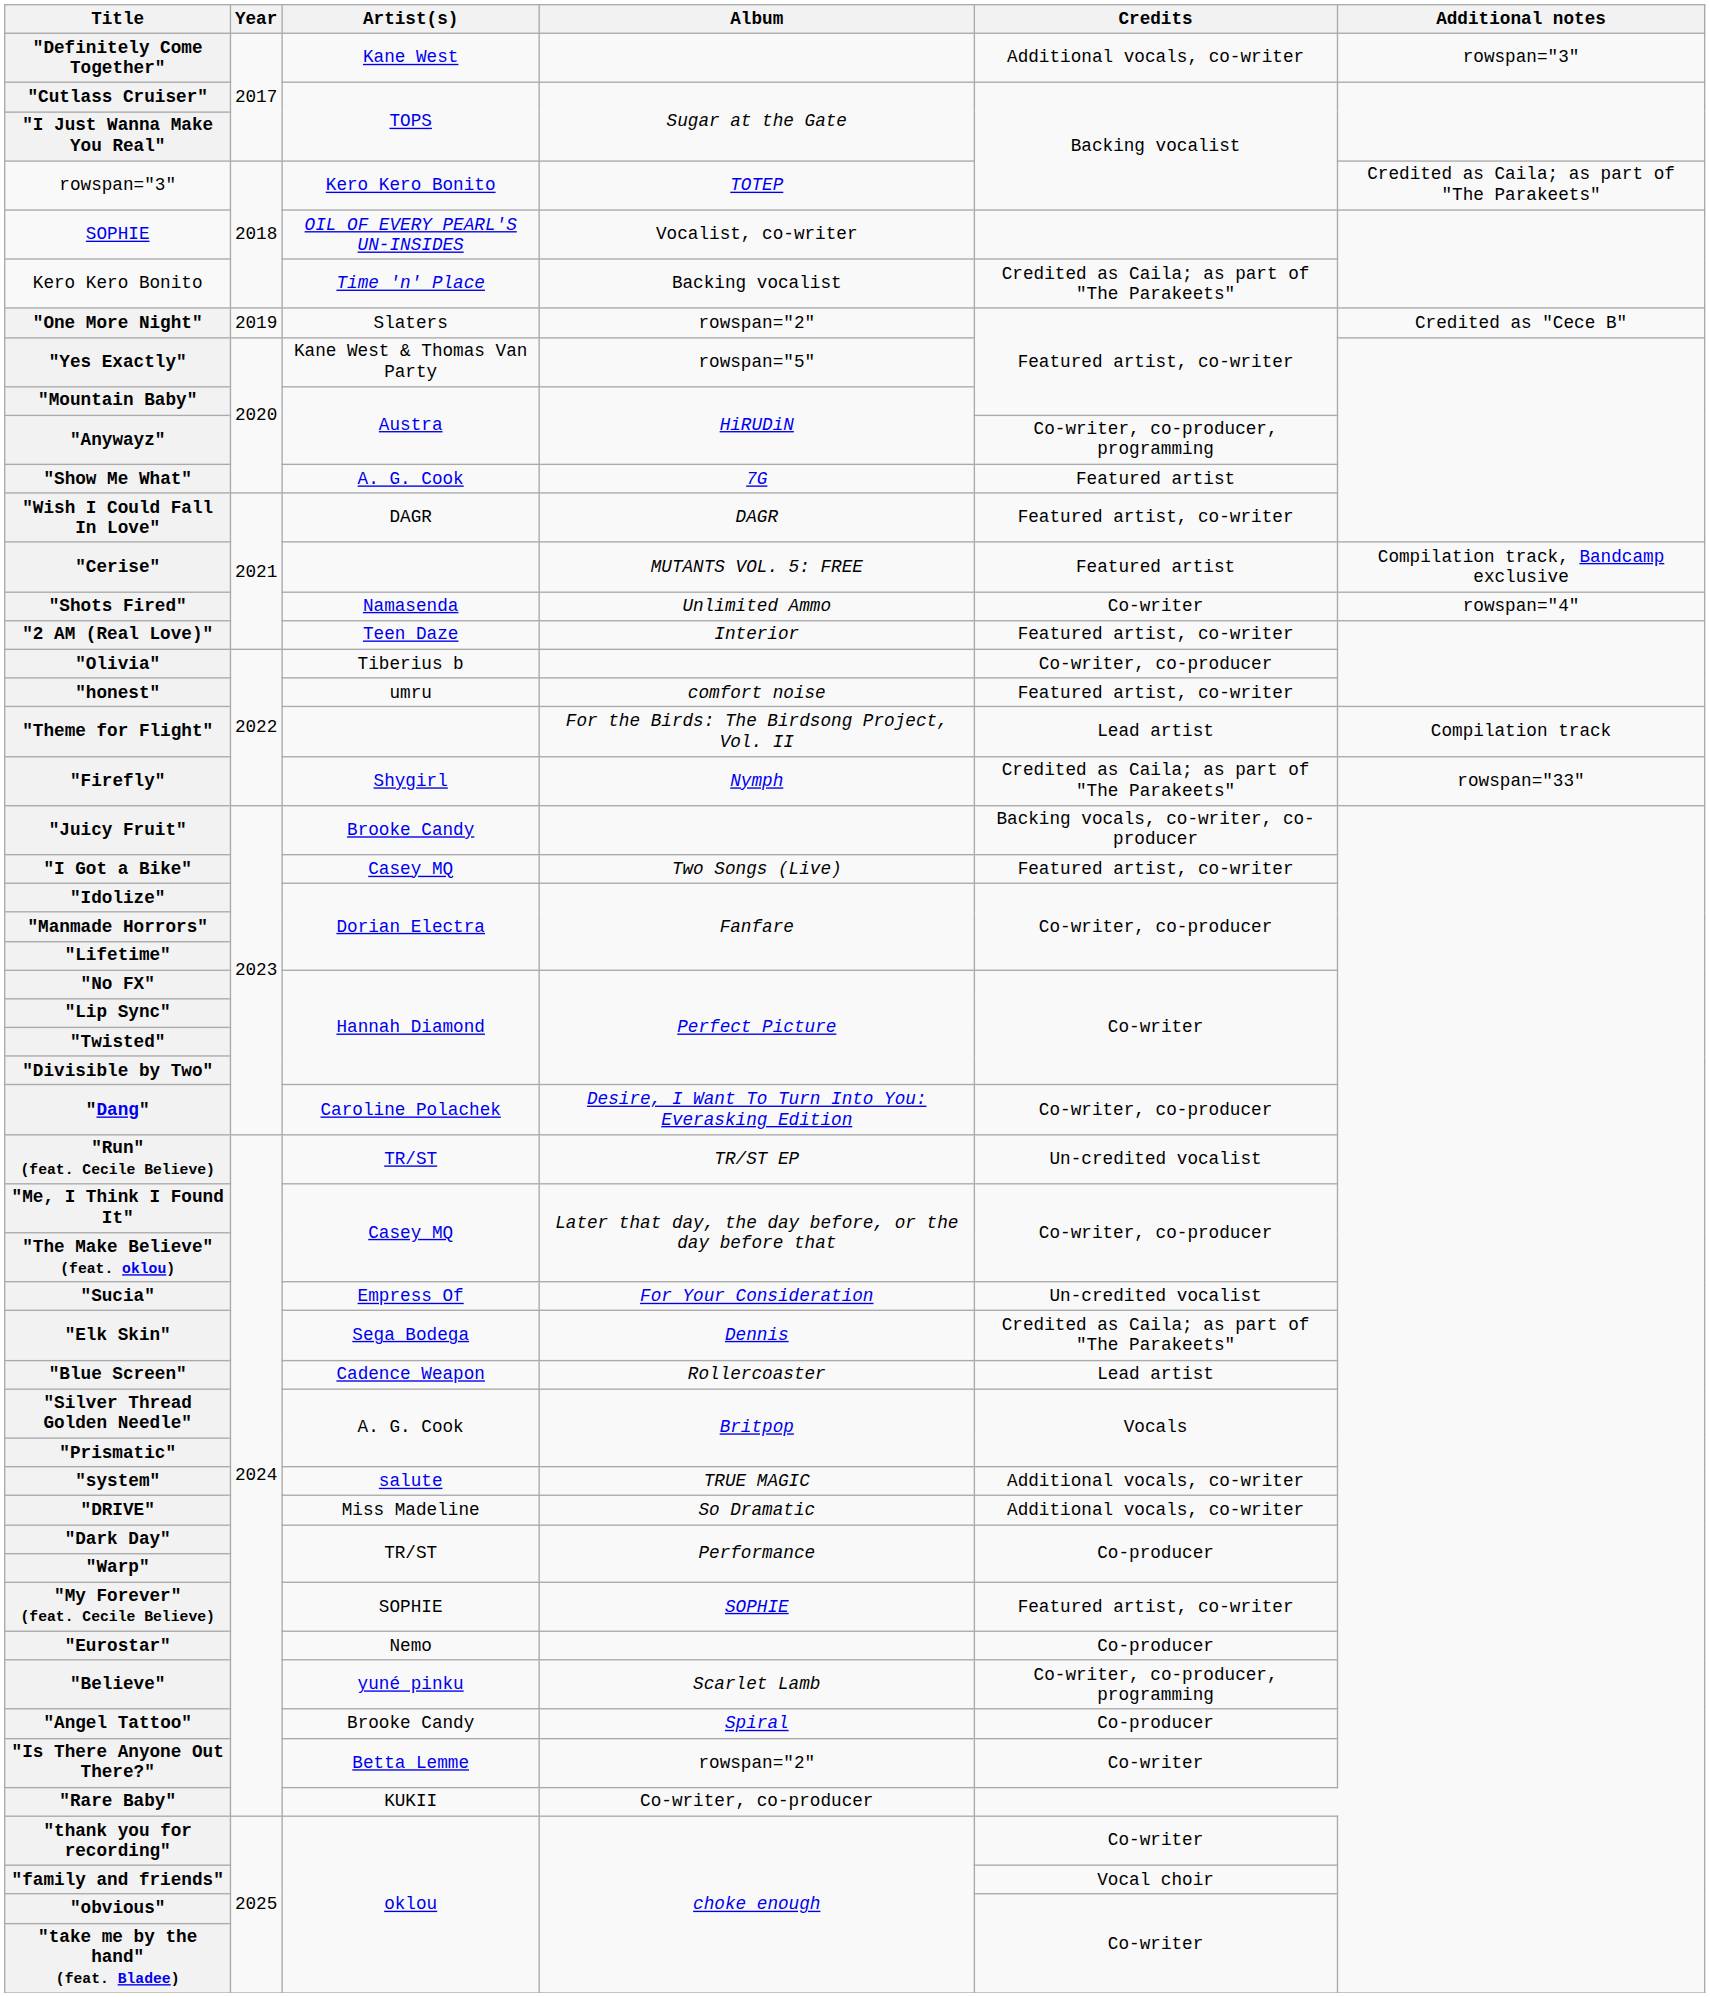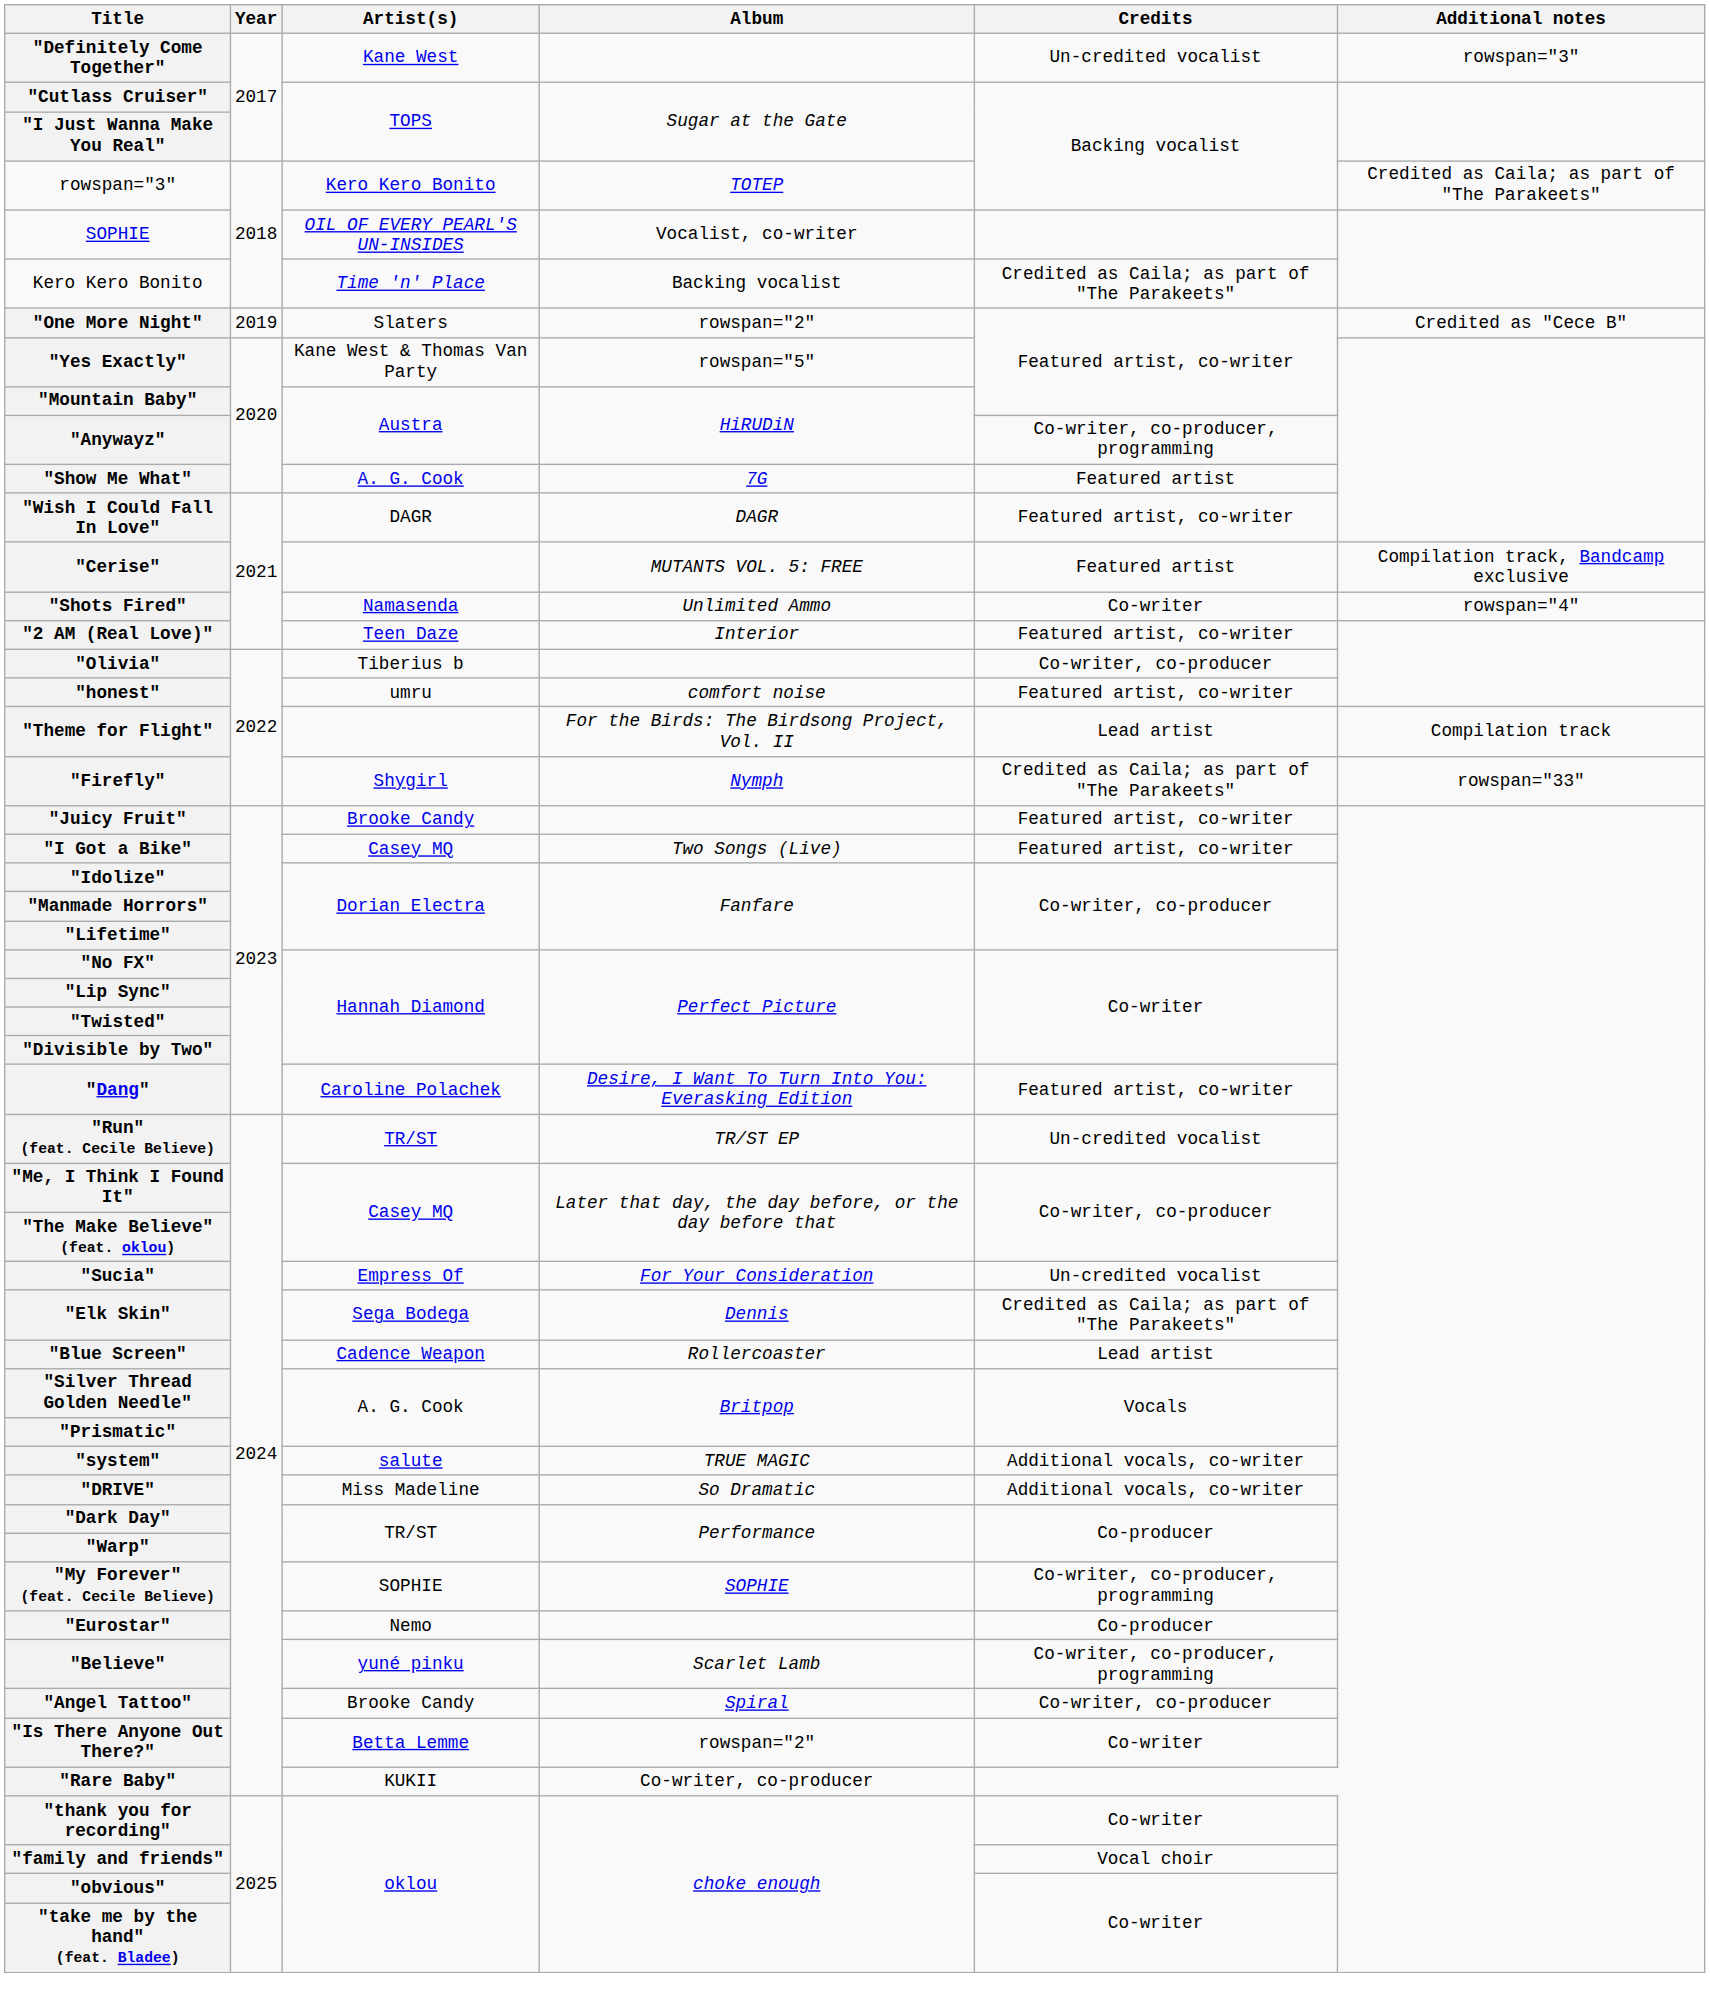(1156, 58) Additional vocals, co-writer -> (1156, 58) Un-credited vocalist
(1156, 830) Backing vocals, co-writer, co-producer -> (1156, 820) Featured artist, co-writer
(1156, 1110) Co-writer, co-producer -> (1156, 1089) Featured artist, co-writer
(1156, 1607) Featured artist, co-writer -> (1156, 1586) Co-writer, co-producer, programming
(1156, 1724) Co-producer -> (1156, 1703) Co-writer, co-producer
